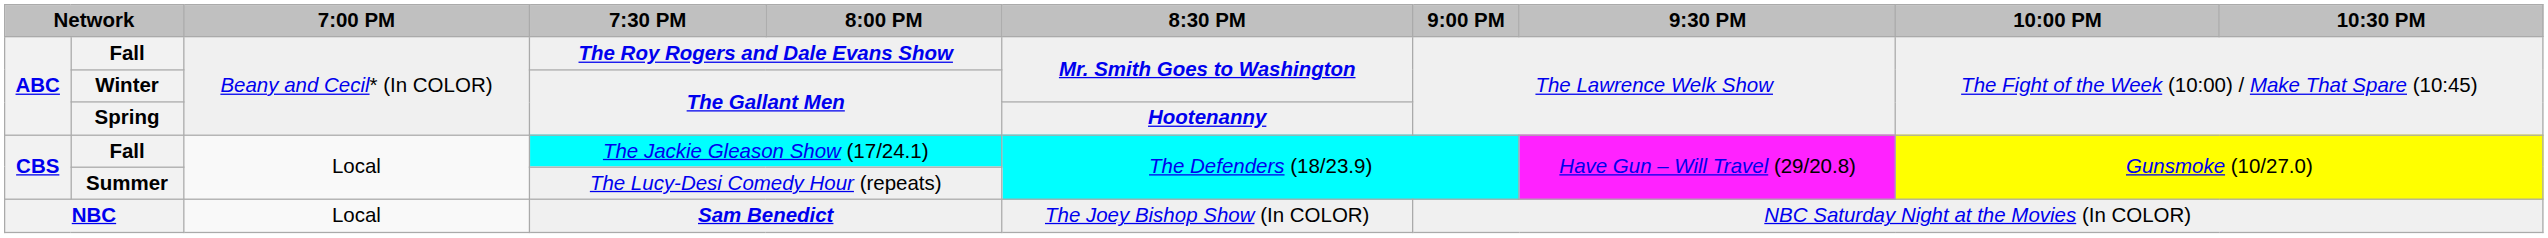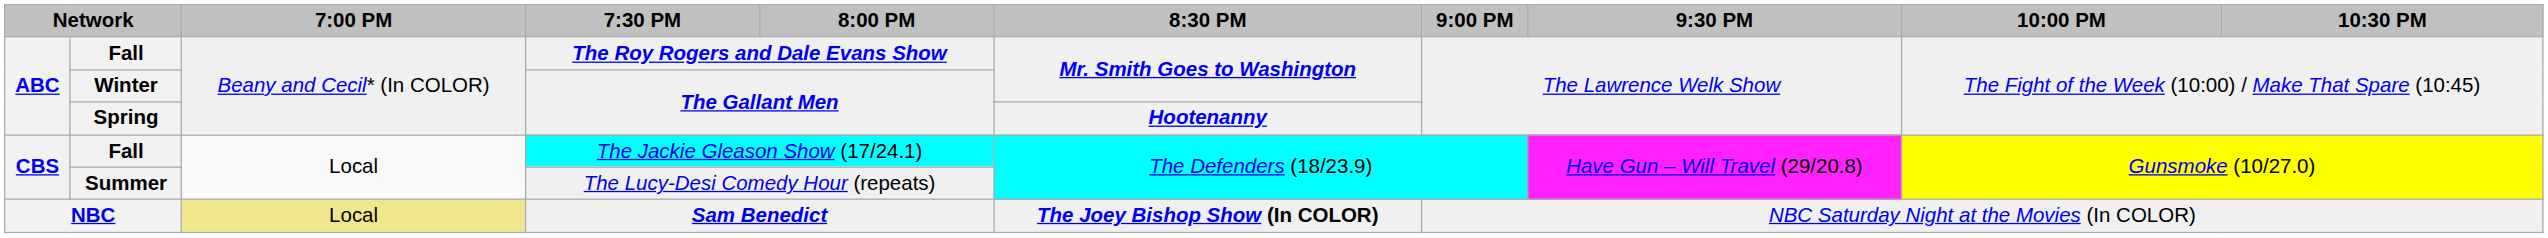(356, 215) no background -> (354, 215) khaki background
(1207, 215) normal -> (1208, 215) bold
